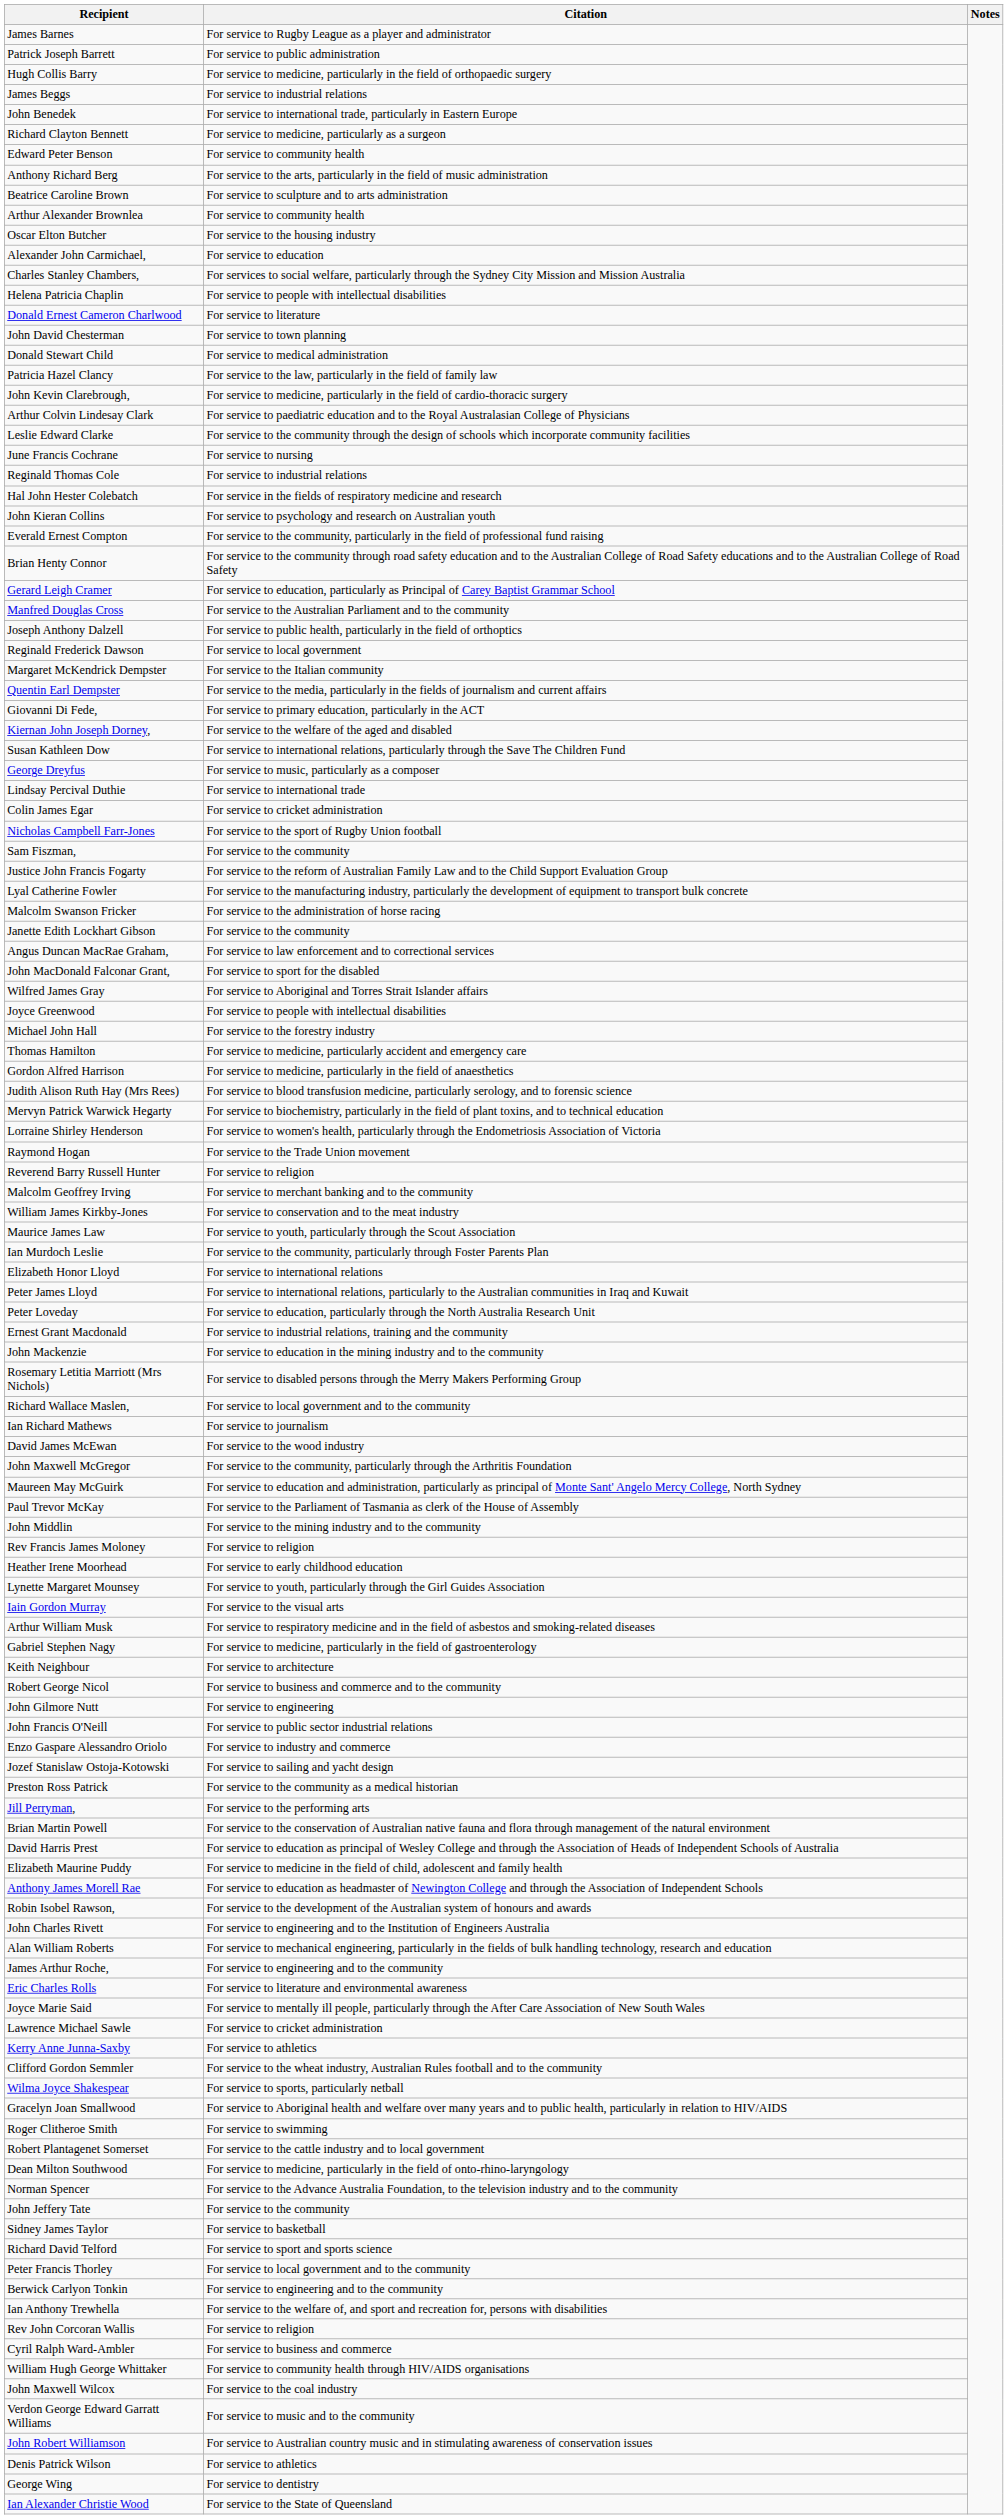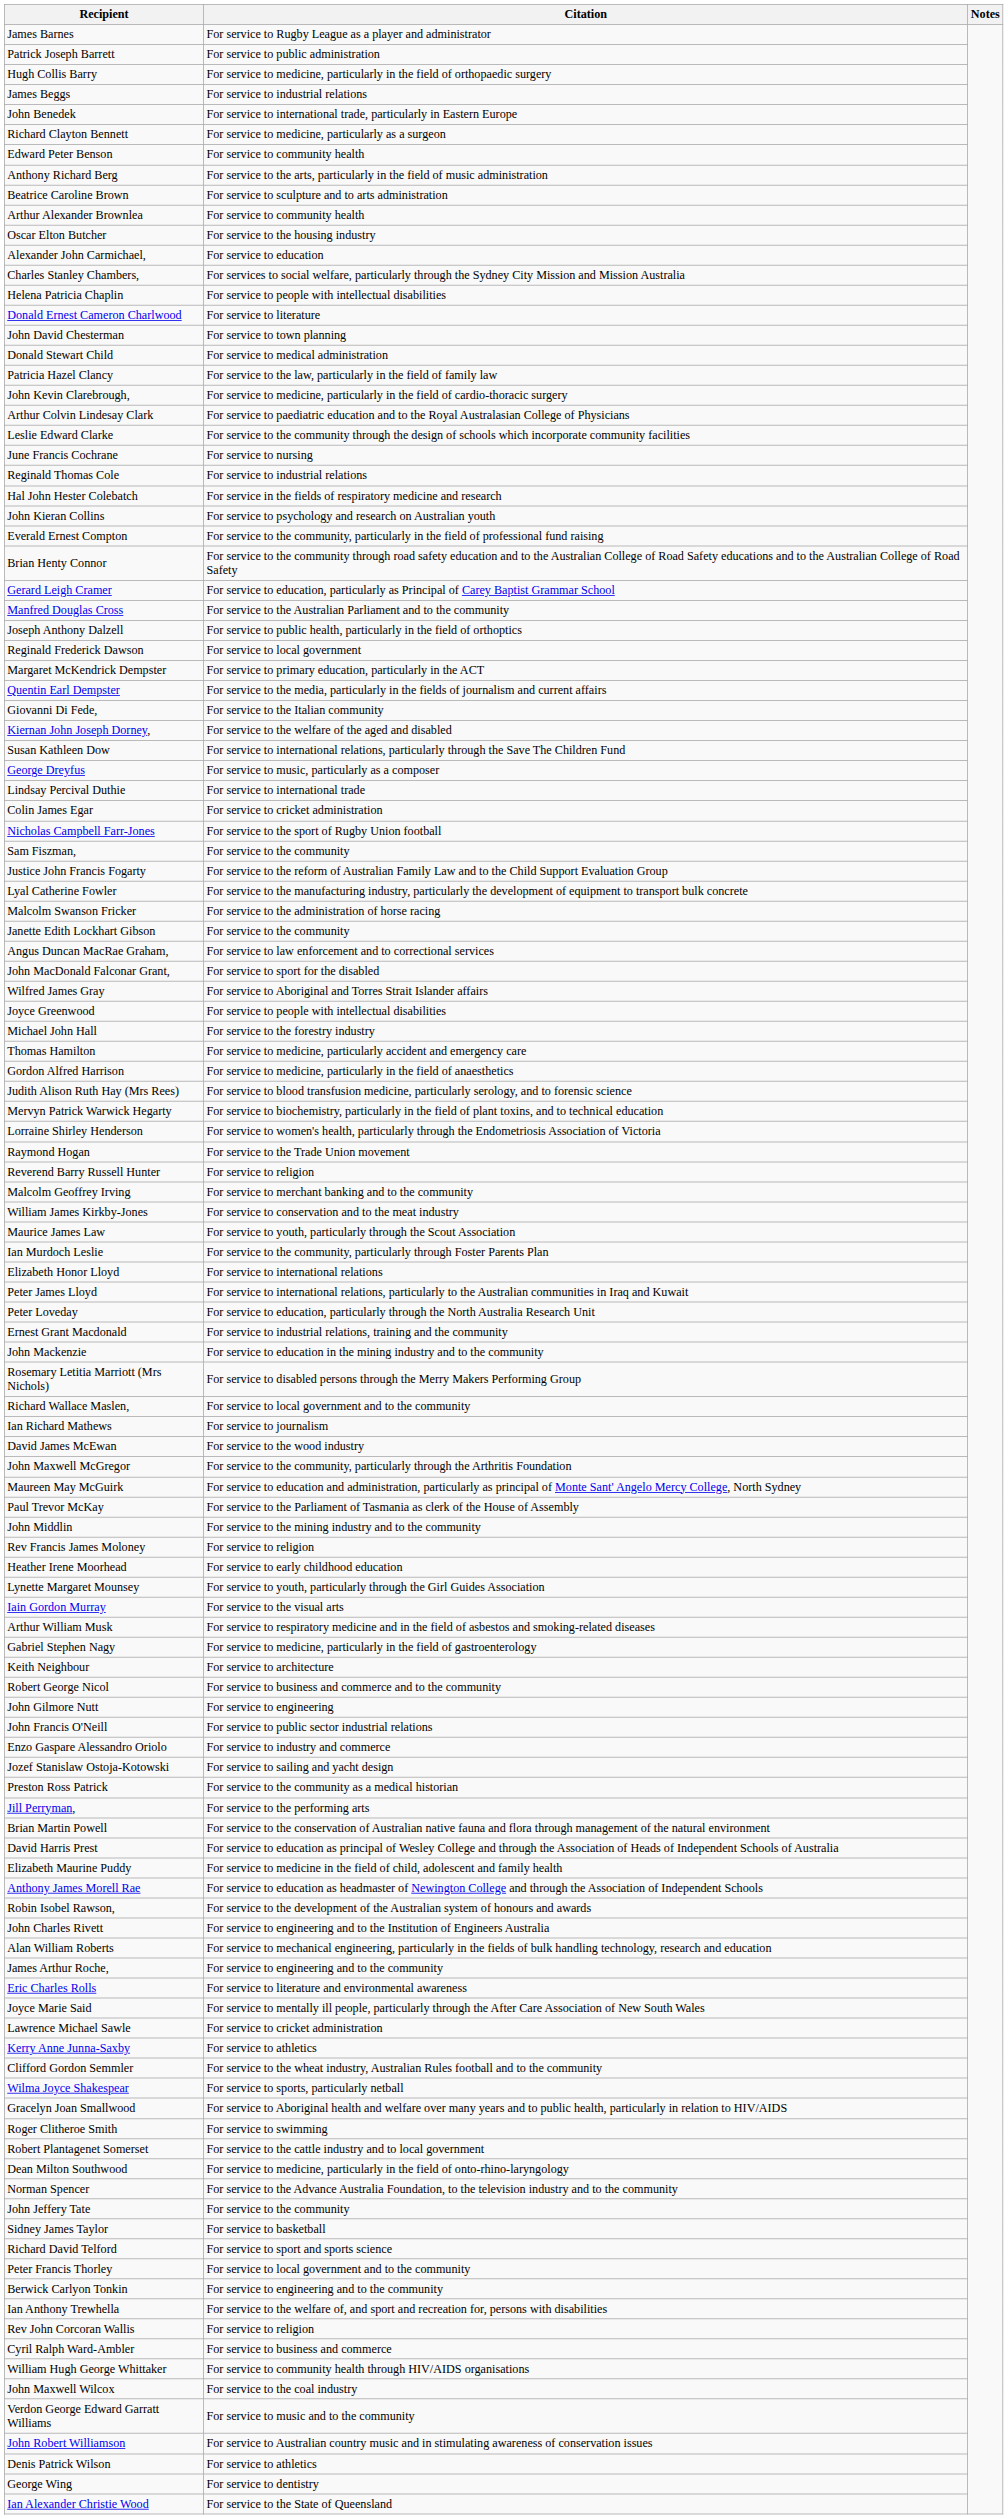(295, 670) For service to the Italian community -> (345, 670) For service to primary education, particularly in the ACT
(345, 710) For service to primary education, particularly in the ACT -> (295, 710) For service to the Italian community
